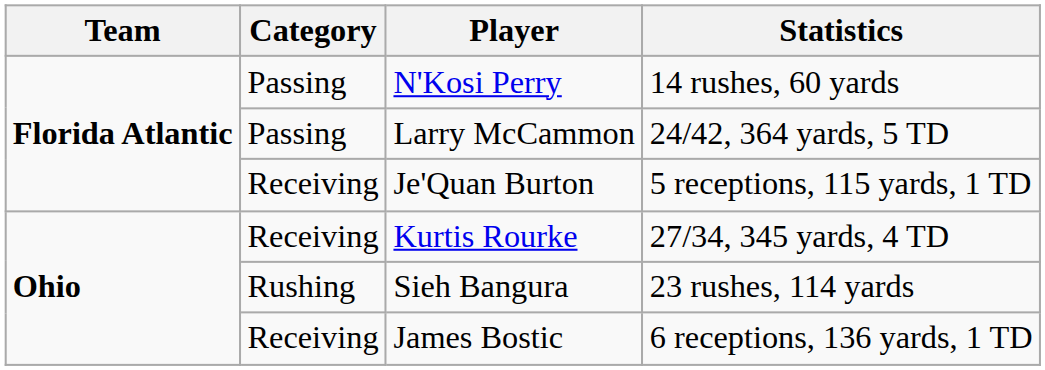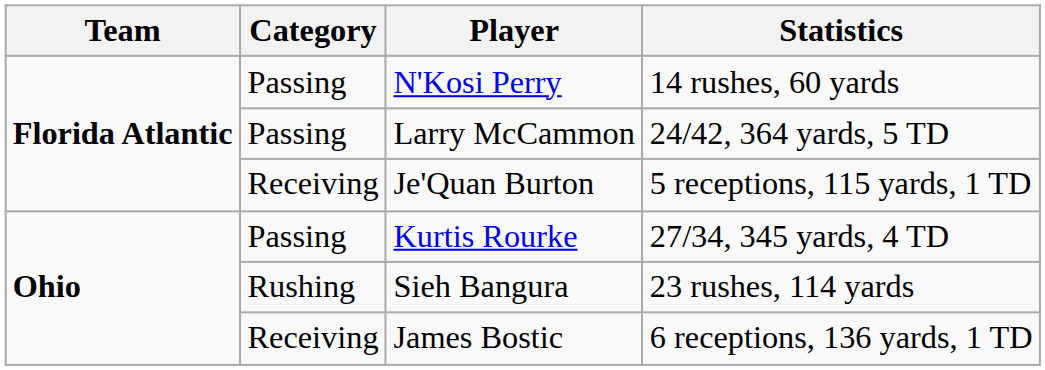(313, 235) Receiving -> (297, 235) Passing
